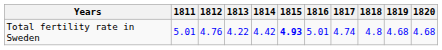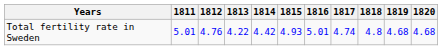(291, 32) bold -> (291, 32) normal
